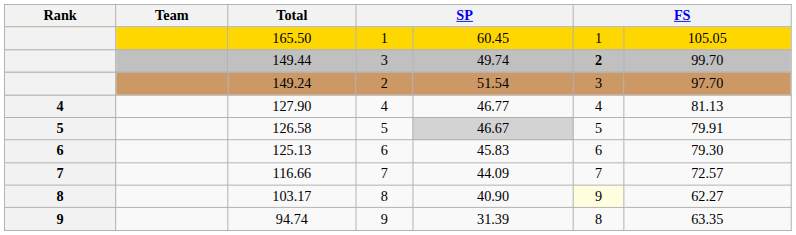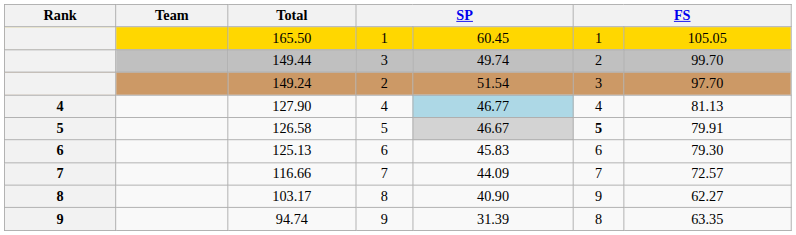(598, 60) bold -> (598, 60) normal
(493, 106) no background -> (493, 106) lightblue background
(598, 128) normal -> (598, 128) bold
(598, 196) lightyellow background -> (598, 196) no background
